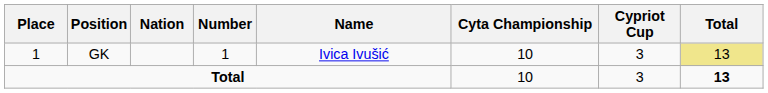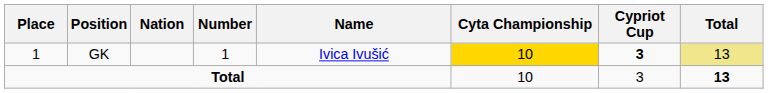(525, 55) no background -> (525, 55) gold background
(640, 55) normal -> (640, 55) bold
